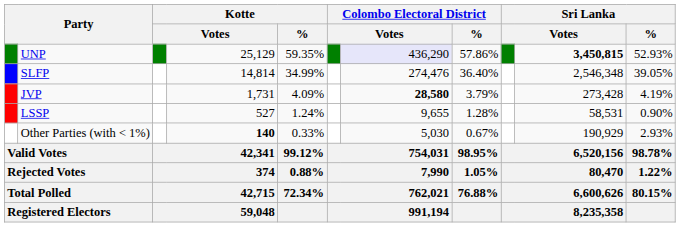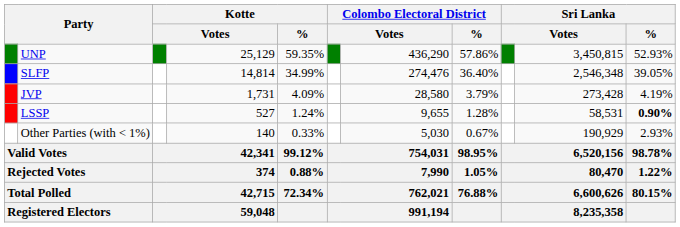(429, 53) lavender background -> (429, 53) no background
(598, 53) bold -> (598, 53) normal
(432, 93) bold -> (432, 93) normal
(656, 113) normal -> (655, 113) bold
(265, 133) bold -> (265, 133) normal
